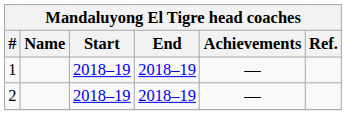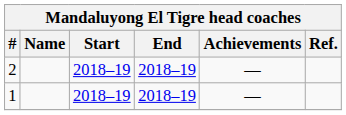rows swapped: (12, 69) <-> (12, 95)
